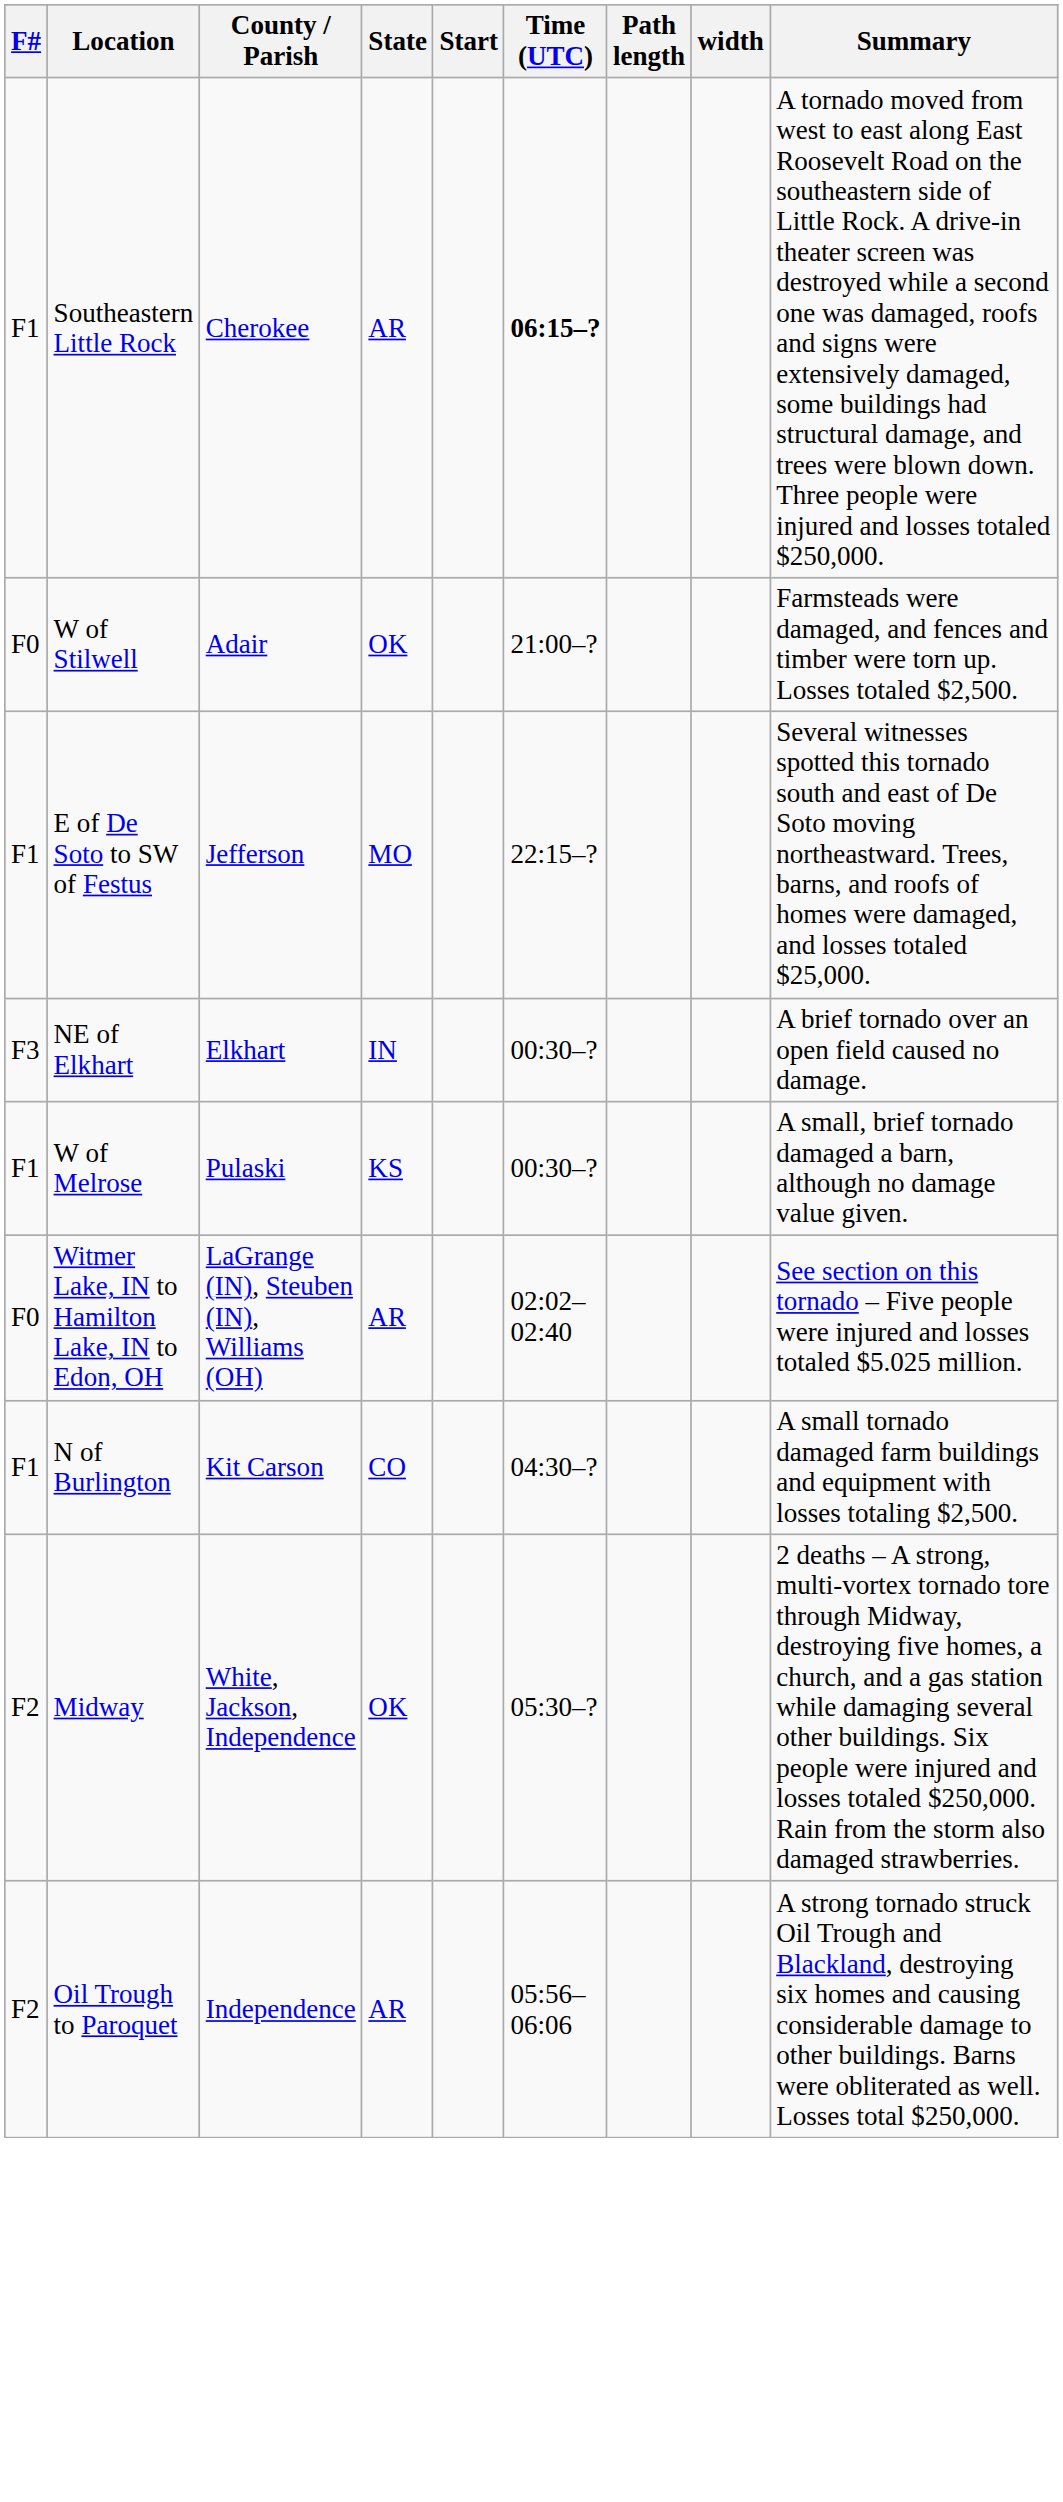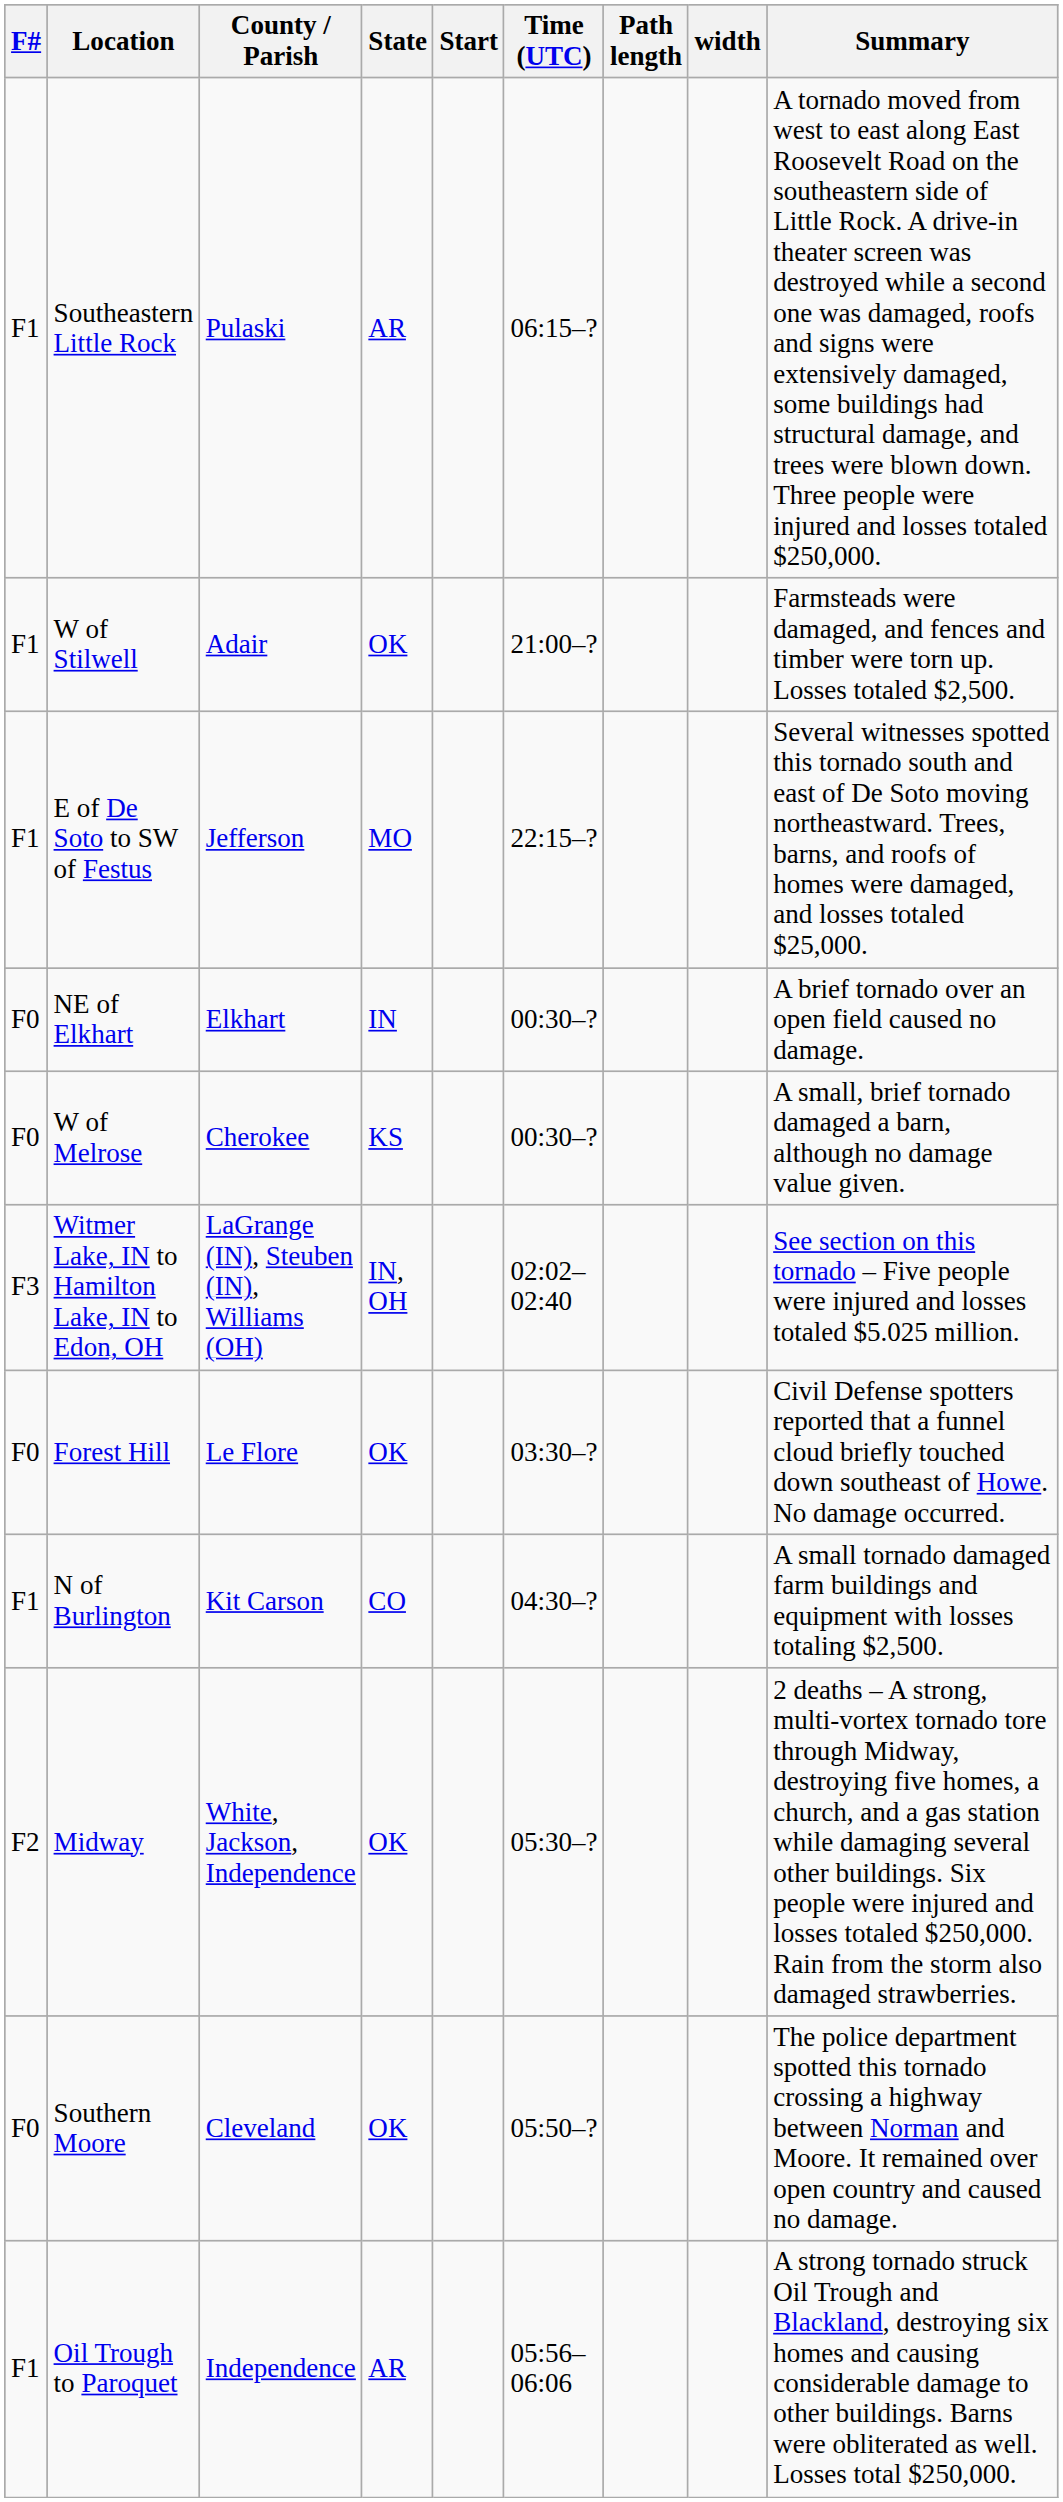(258, 327) Cherokee -> (246, 327) Pulaski
(555, 327) bold -> (554, 327) normal
(25, 644) F0 -> (25, 644) F1
(25, 1049) F3 -> (25, 1018) F0
(25, 1168) F1 -> (25, 1137) F0
(246, 1168) Pulaski -> (258, 1137) Cherokee
(25, 1317) F0 -> (25, 1287) F3
(387, 1317) AR -> (388, 1287) IN, OH
+ row: (112, 1451)
+ row: (102, 2127)
(25, 2008) F2 -> (25, 2368) F1
